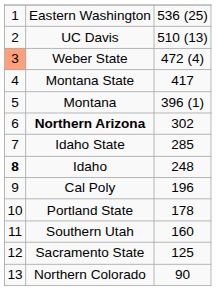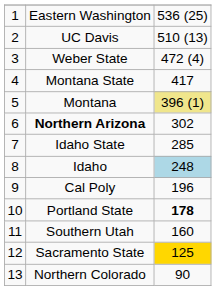(15, 59) lightsalmon background -> (15, 59) no background
(183, 102) no background -> (183, 102) khaki background
(15, 166) bold -> (15, 166) normal
(183, 166) no background -> (183, 166) lightblue background
(183, 210) normal -> (183, 210) bold
(183, 253) no background -> (183, 253) gold background
